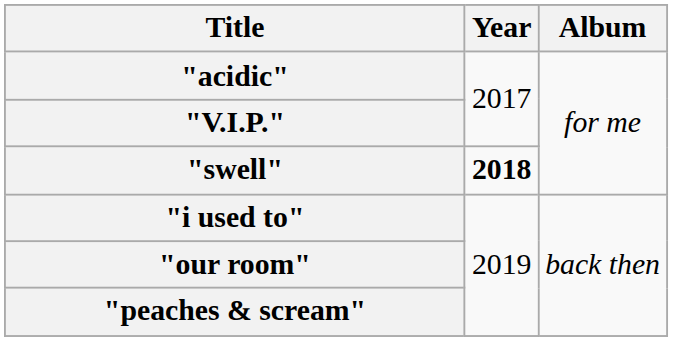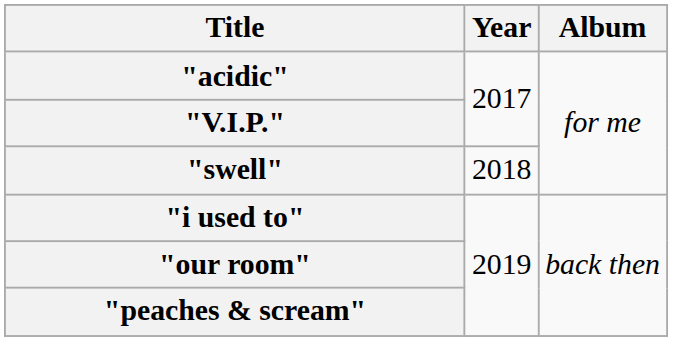(502, 169) bold -> (502, 169) normal
